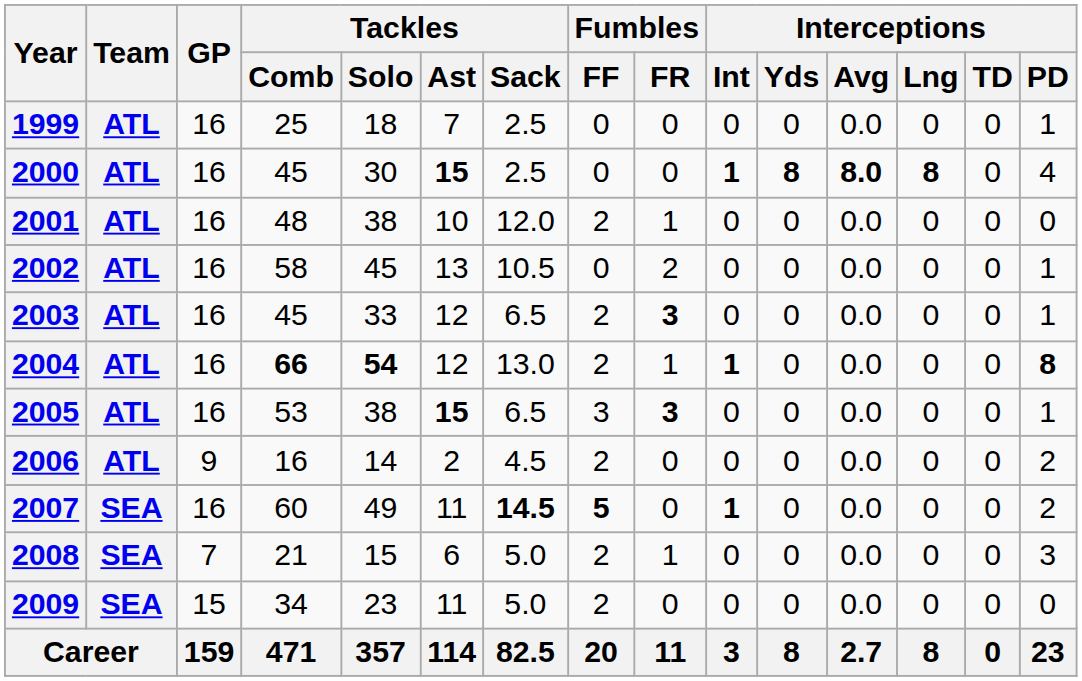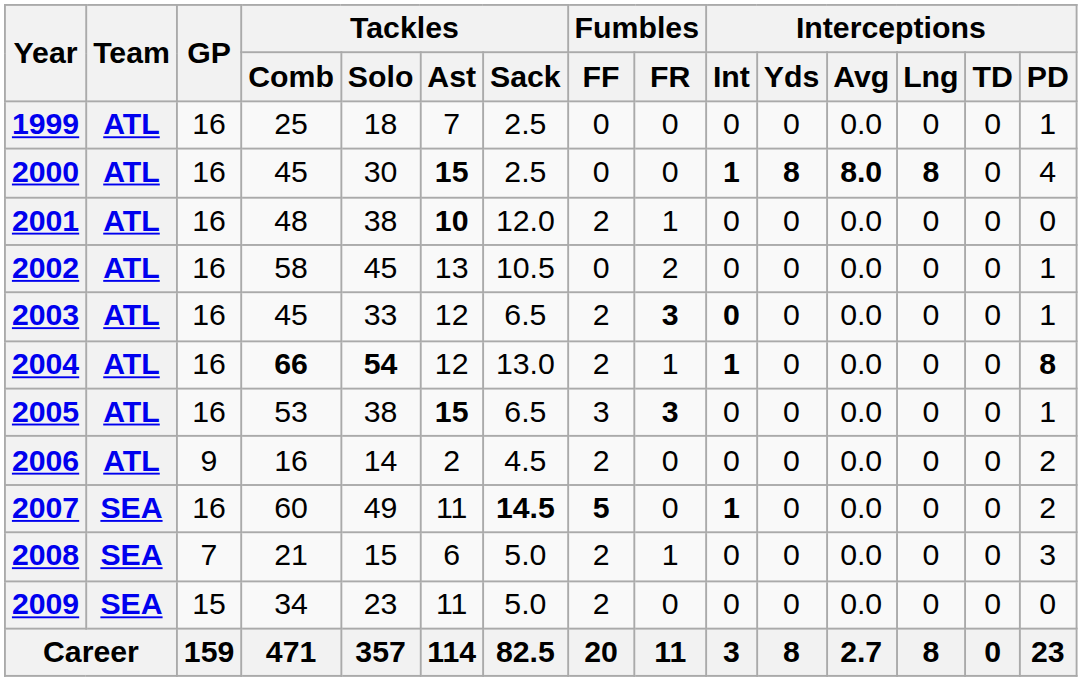(452, 220) normal -> (452, 220) bold
(731, 316) normal -> (731, 316) bold
